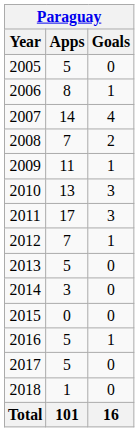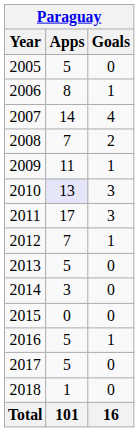(67, 191) no background -> (67, 191) lavender background
